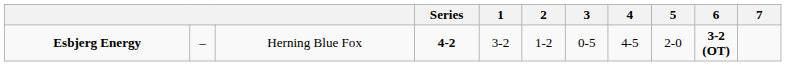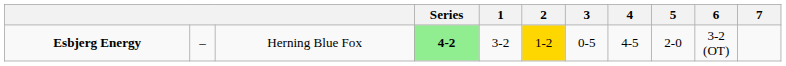(447, 43) no background -> (447, 43) lightgreen background
(544, 43) no background -> (544, 43) gold background
(716, 43) bold -> (716, 43) normal
